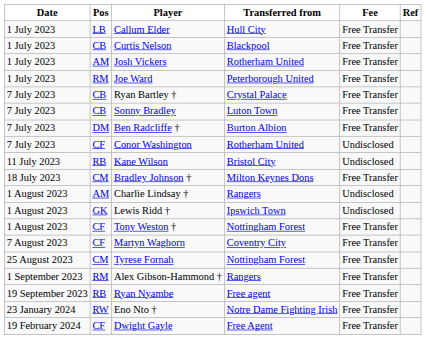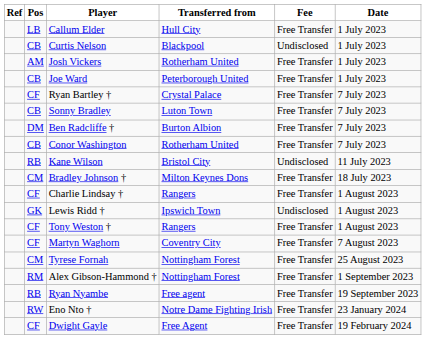columns swapped: (47, 12) <-> (411, 12)
(370, 45) Free Transfer -> (303, 45) Undisclosed
(100, 78) RM -> (34, 78) CB
(99, 95) CB -> (33, 95) CF
(99, 144) CF -> (34, 144) CB
(368, 144) Undisclosed -> (305, 144) Free Transfer
(101, 194) AM -> (33, 194) CF
(368, 194) Undisclosed -> (305, 194) Free Transfer
(266, 227) Nottingham Forest -> (179, 227) Rangers
(244, 276) Rangers -> (201, 276) Nottingham Forest
